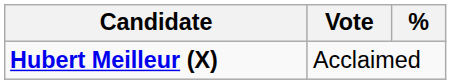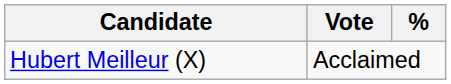(114, 60) bold -> (108, 60) normal
